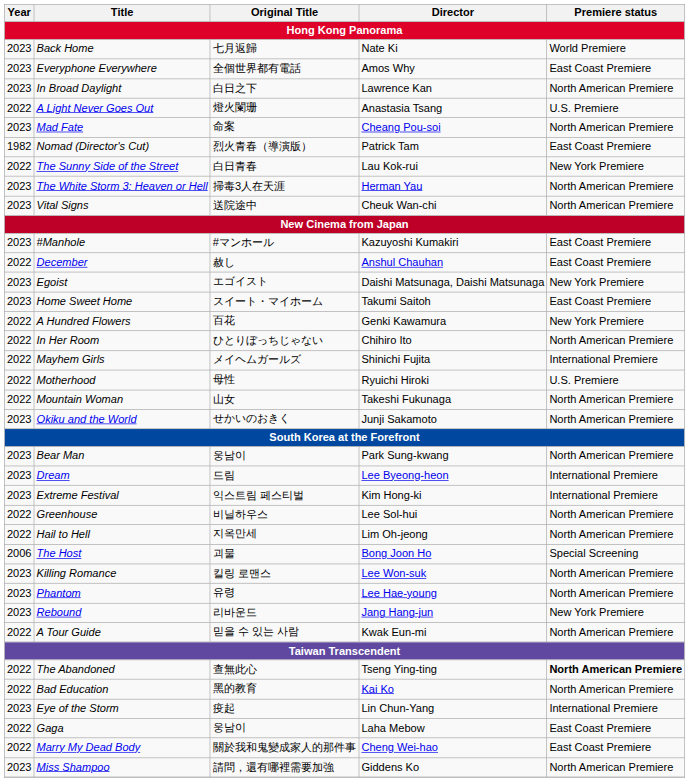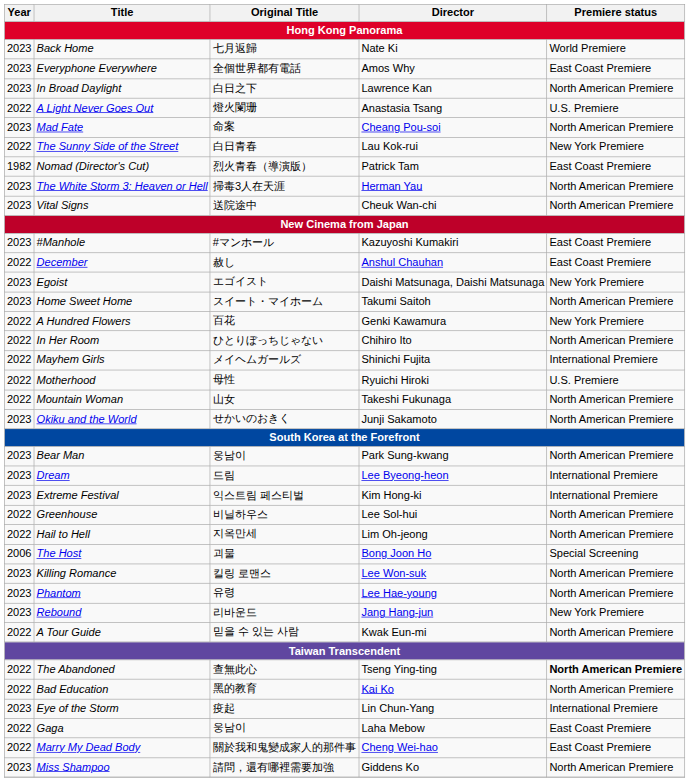rows swapped: (93, 147) <-> (107, 166)
(600, 301) East Coast Premiere -> (611, 301) North American Premiere
